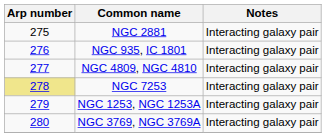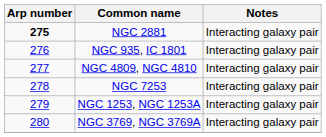(40, 31) normal -> (40, 31) bold
(40, 86) khaki background -> (40, 86) no background
